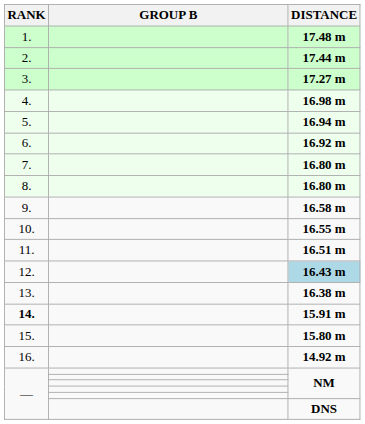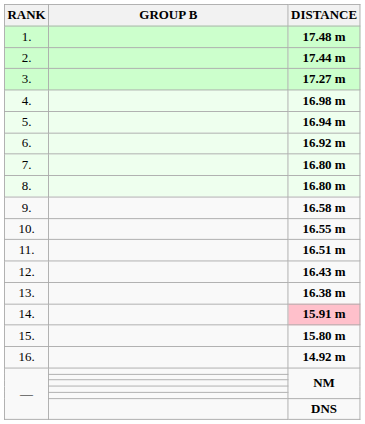(324, 272) lightblue background -> (324, 272) no background
(27, 314) bold -> (27, 314) normal
(324, 314) no background -> (324, 314) pink background
